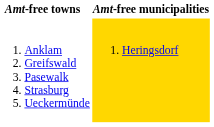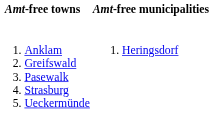(151, 51) gold background -> (151, 51) no background
